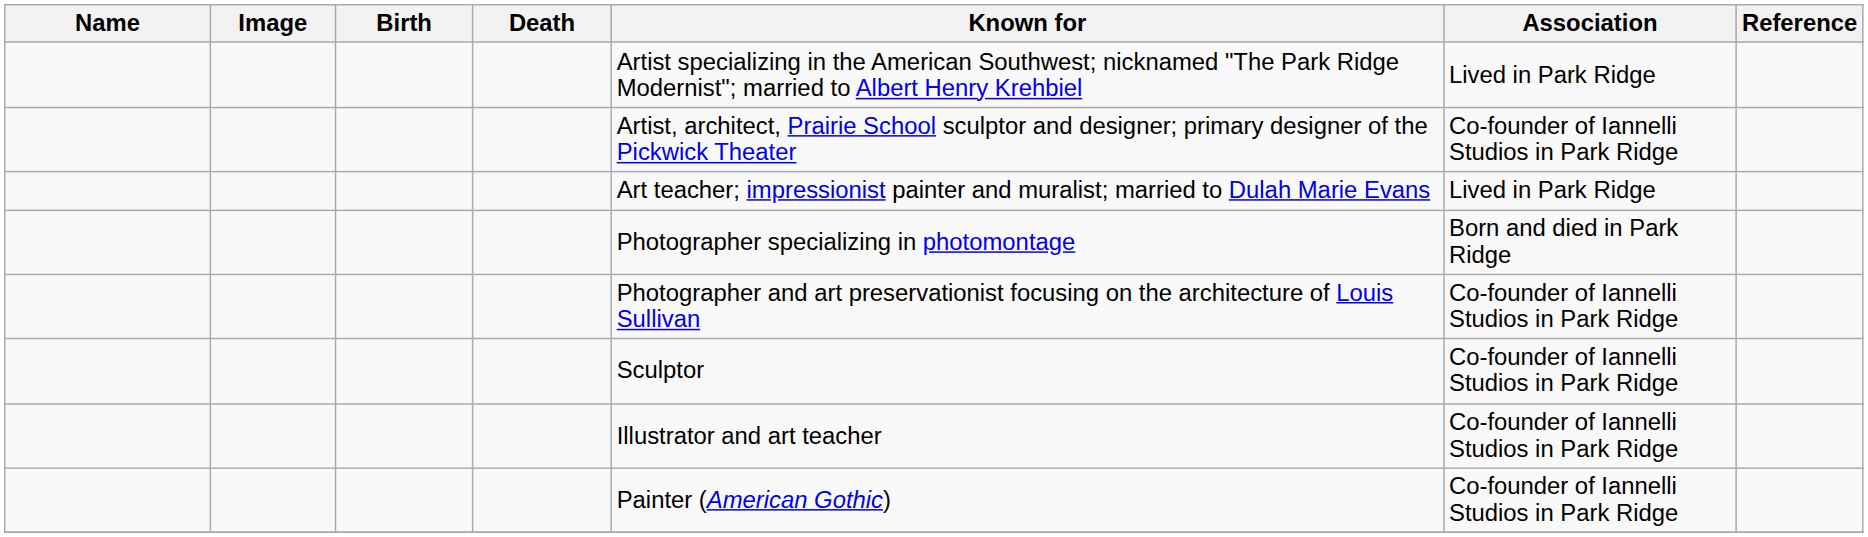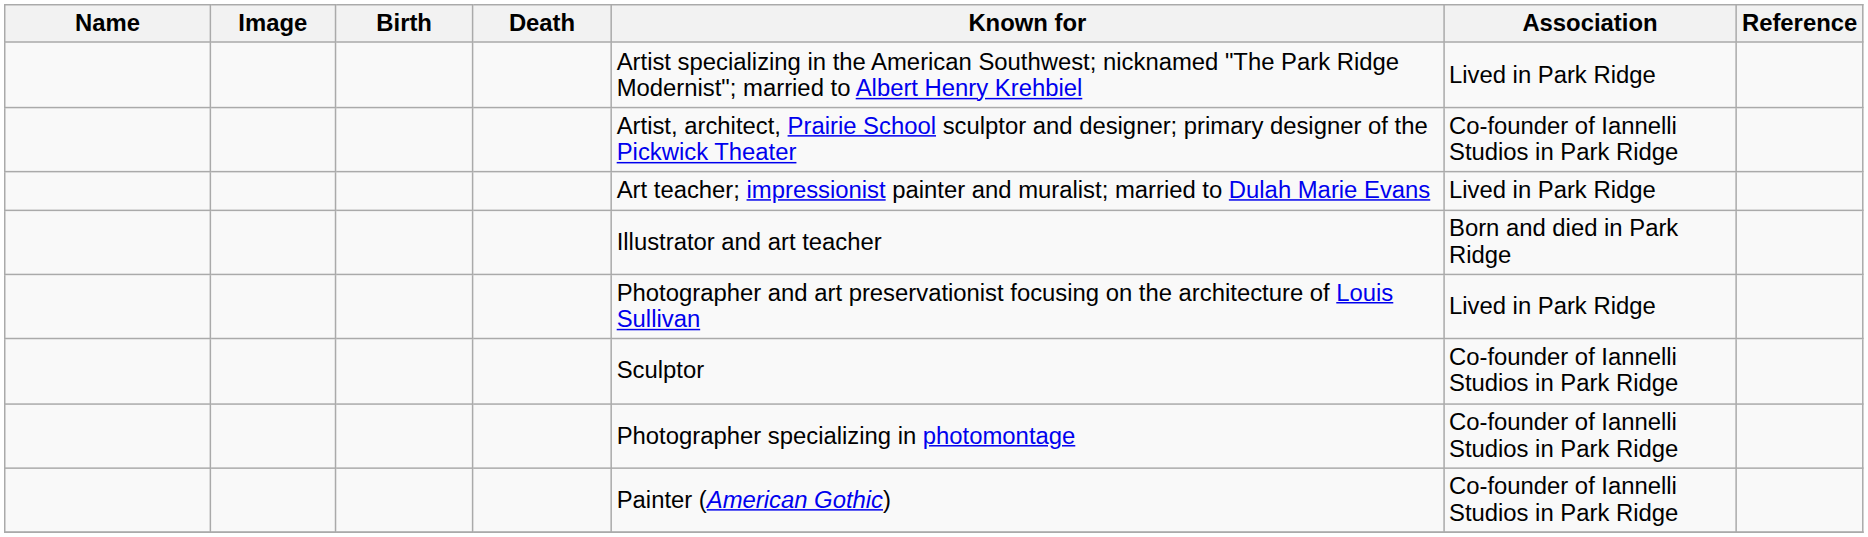(846, 241) Photographer specializing in photomontage -> (749, 241) Illustrator and art teacher
(1564, 306) Co-founder of Iannelli Studios in Park Ridge -> (1552, 306) Lived in Park Ridge
(749, 435) Illustrator and art teacher -> (846, 435) Photographer specializing in photomontage
